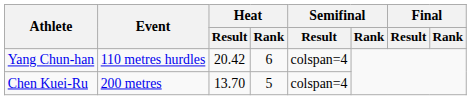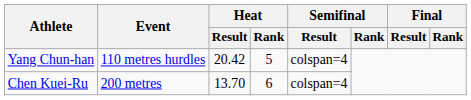(269, 60) 6 -> (269, 60) 5
(269, 83) 5 -> (269, 83) 6
